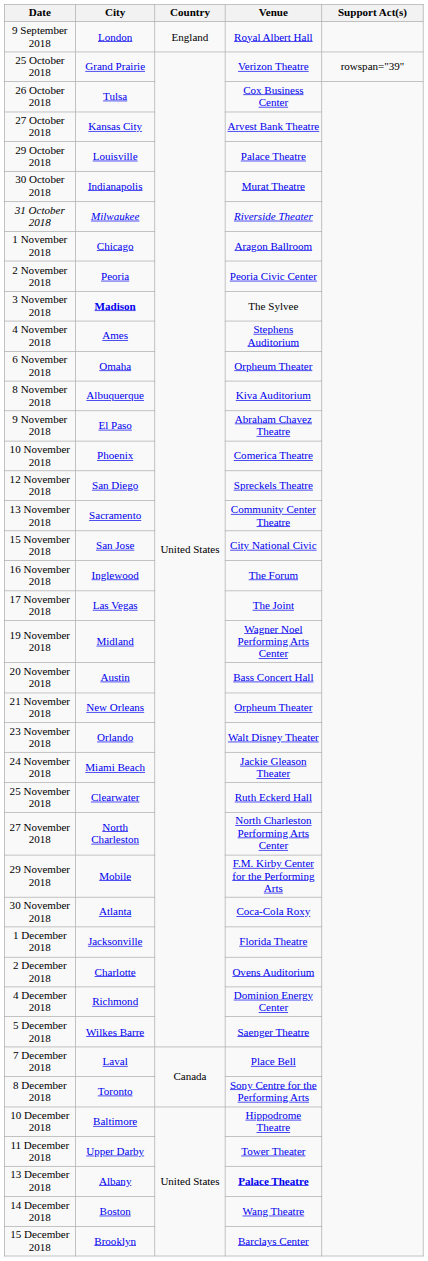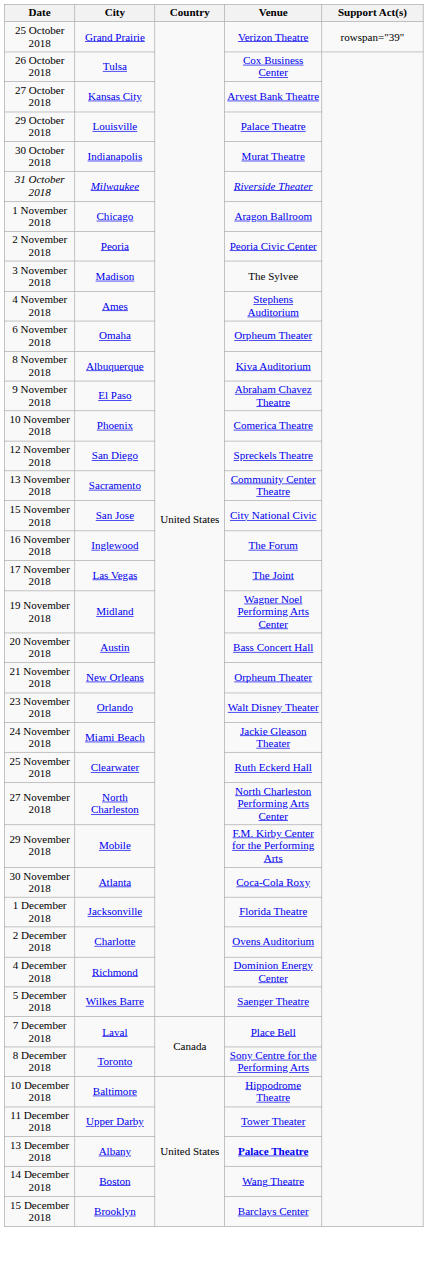- row: (40, 36)
(115, 306) bold -> (115, 276) normal
